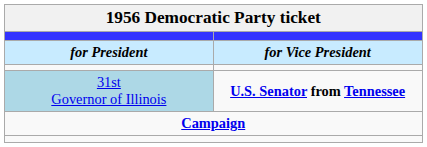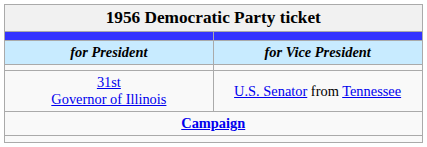(109, 91) lightblue background -> (109, 91) no background
(318, 91) bold -> (318, 91) normal
